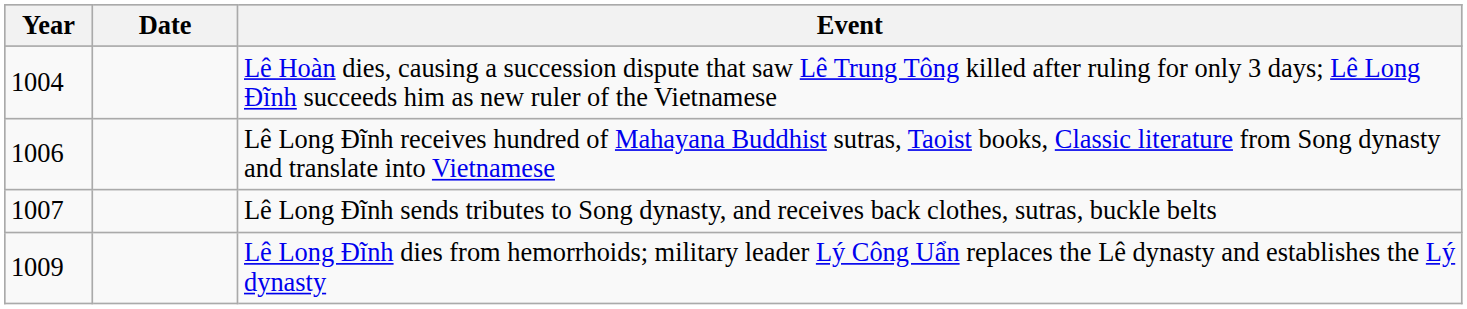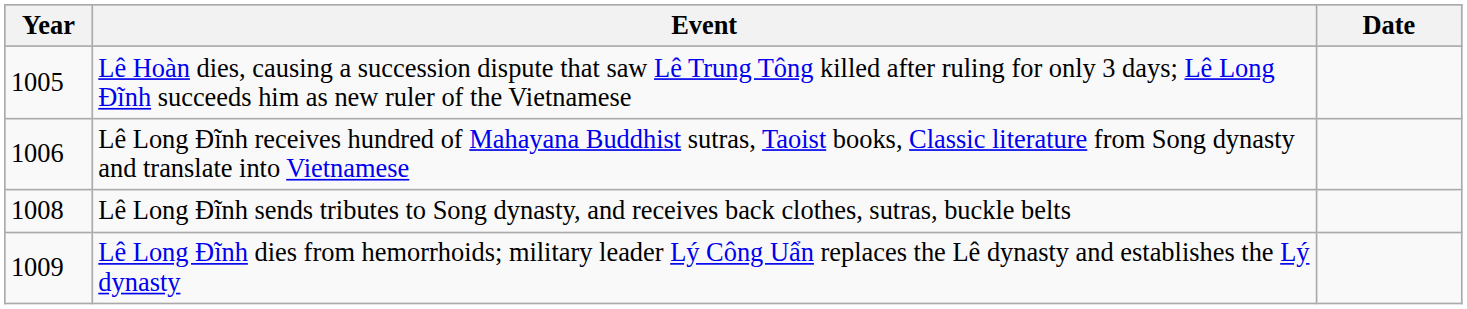columns swapped: (165, 25) <-> (850, 25)
(37, 82) 1004 -> (37, 82) 1005
(37, 210) 1007 -> (37, 210) 1008
